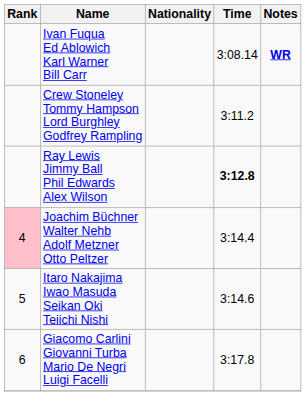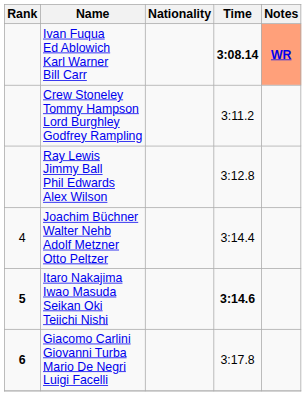(237, 54) normal -> (238, 54) bold
(281, 54) no background -> (281, 54) lightsalmon background
(237, 176) bold -> (238, 176) normal
(22, 237) pink background -> (22, 237) no background
(22, 299) normal -> (22, 299) bold
(237, 299) normal -> (238, 299) bold
(22, 360) normal -> (22, 360) bold
